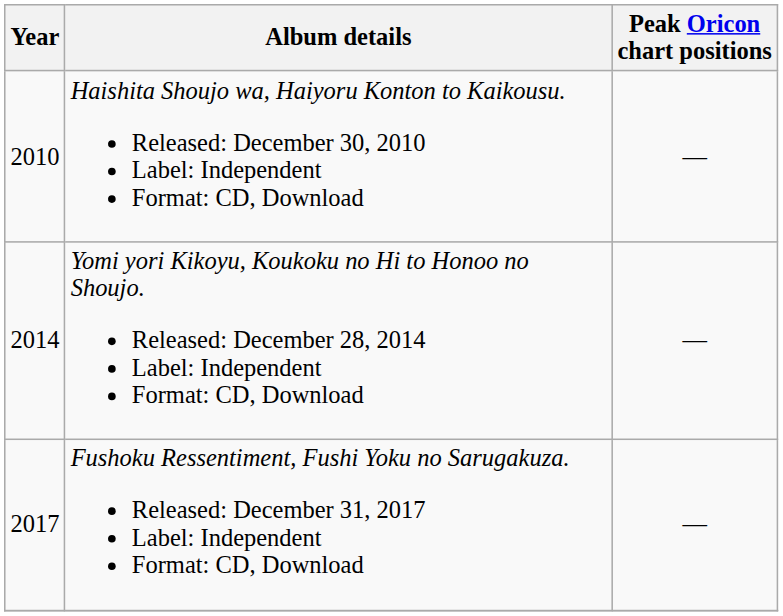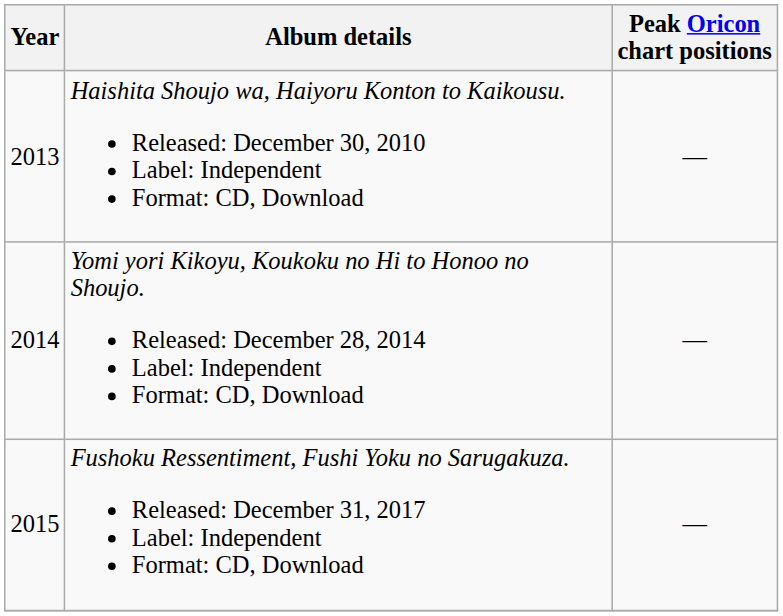(35, 156) 2010 -> (35, 156) 2013
(35, 524) 2017 -> (35, 524) 2015
